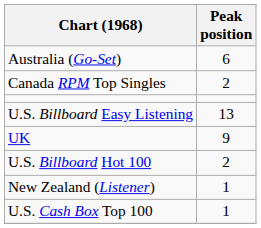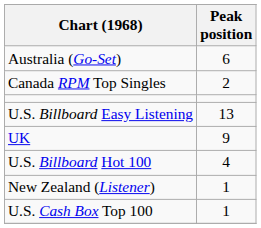(226, 162) 2 -> (226, 162) 4
